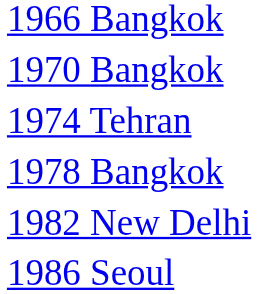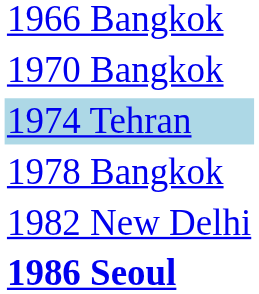(99, 120) no background -> (99, 120) lightblue background
(91, 273) normal -> (92, 273) bold
